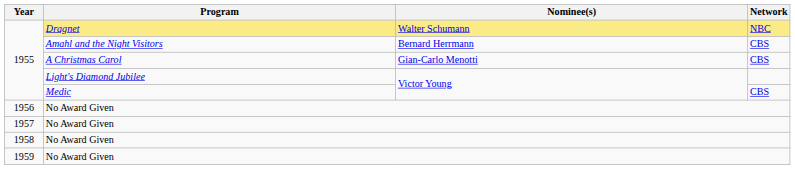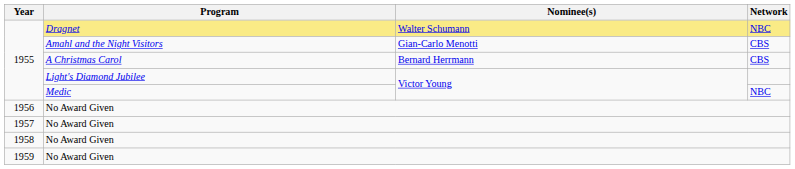(436, 44) Bernard Herrmann -> (438, 44) Gian-Carlo Menotti
(438, 60) Gian-Carlo Menotti -> (436, 60) Bernard Herrmann
(760, 92) CBS -> (760, 92) NBC
